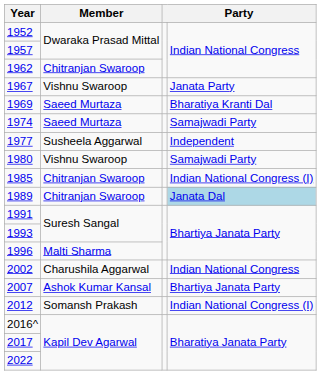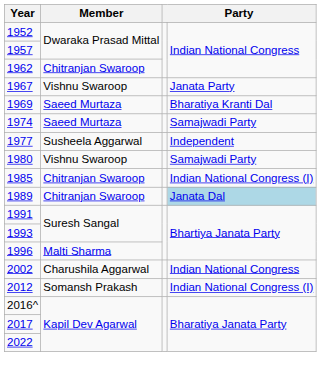- row: (20, 287)
